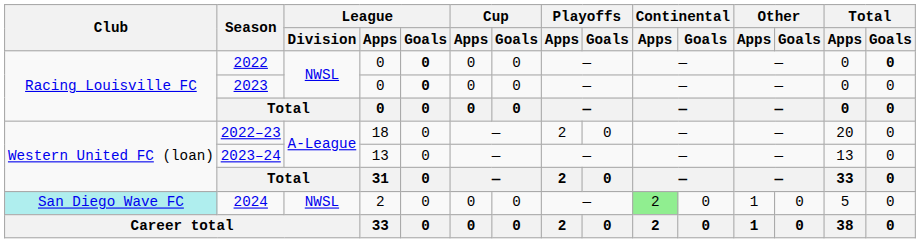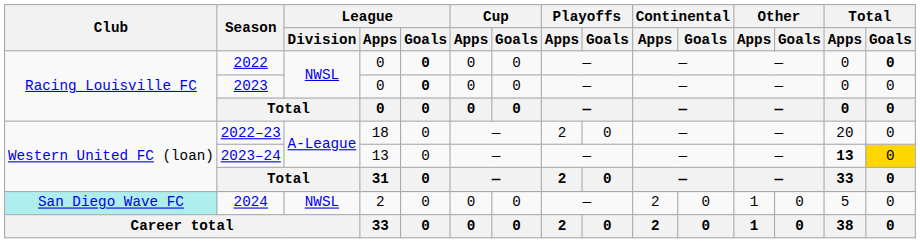(845, 156) normal -> (845, 156) bold
(890, 156) no background -> (890, 156) gold background
(655, 203) lightgreen background -> (655, 203) no background
